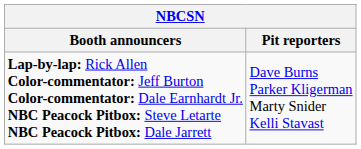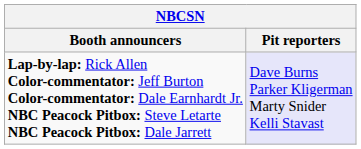(301, 98) no background -> (301, 98) lavender background
